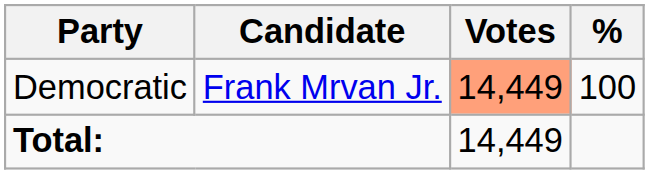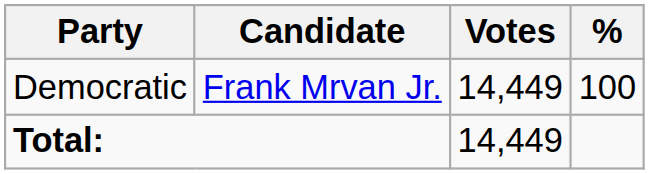(510, 86) lightsalmon background -> (510, 86) no background
